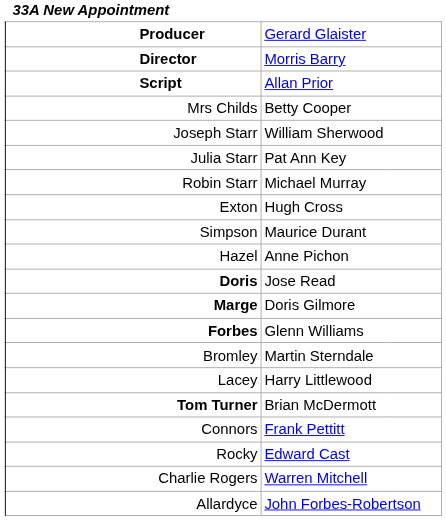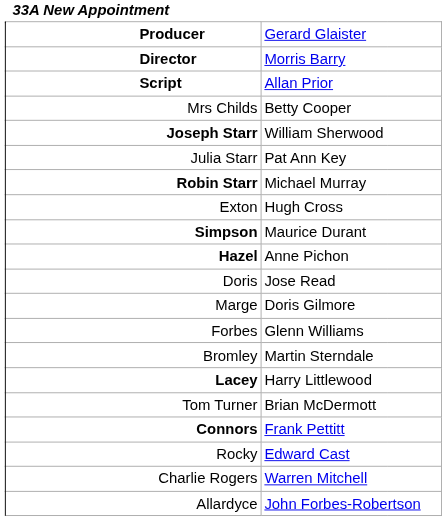(215, 133) normal -> (212, 133) bold
(220, 182) normal -> (217, 182) bold
(229, 232) normal -> (226, 232) bold
(239, 256) normal -> (238, 256) bold
(239, 281) bold -> (240, 281) normal
(236, 306) bold -> (236, 306) normal
(233, 330) bold -> (234, 330) normal
(238, 380) normal -> (236, 380) bold
(217, 405) bold -> (220, 405) normal
(229, 429) normal -> (227, 429) bold
